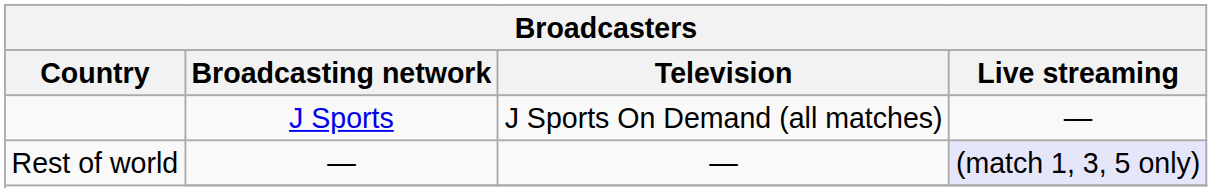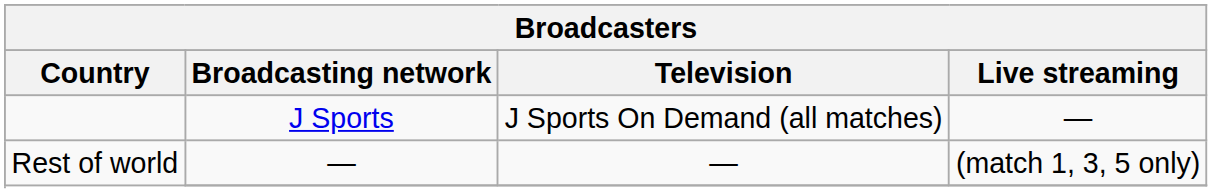(1078, 163) lavender background -> (1078, 163) no background
